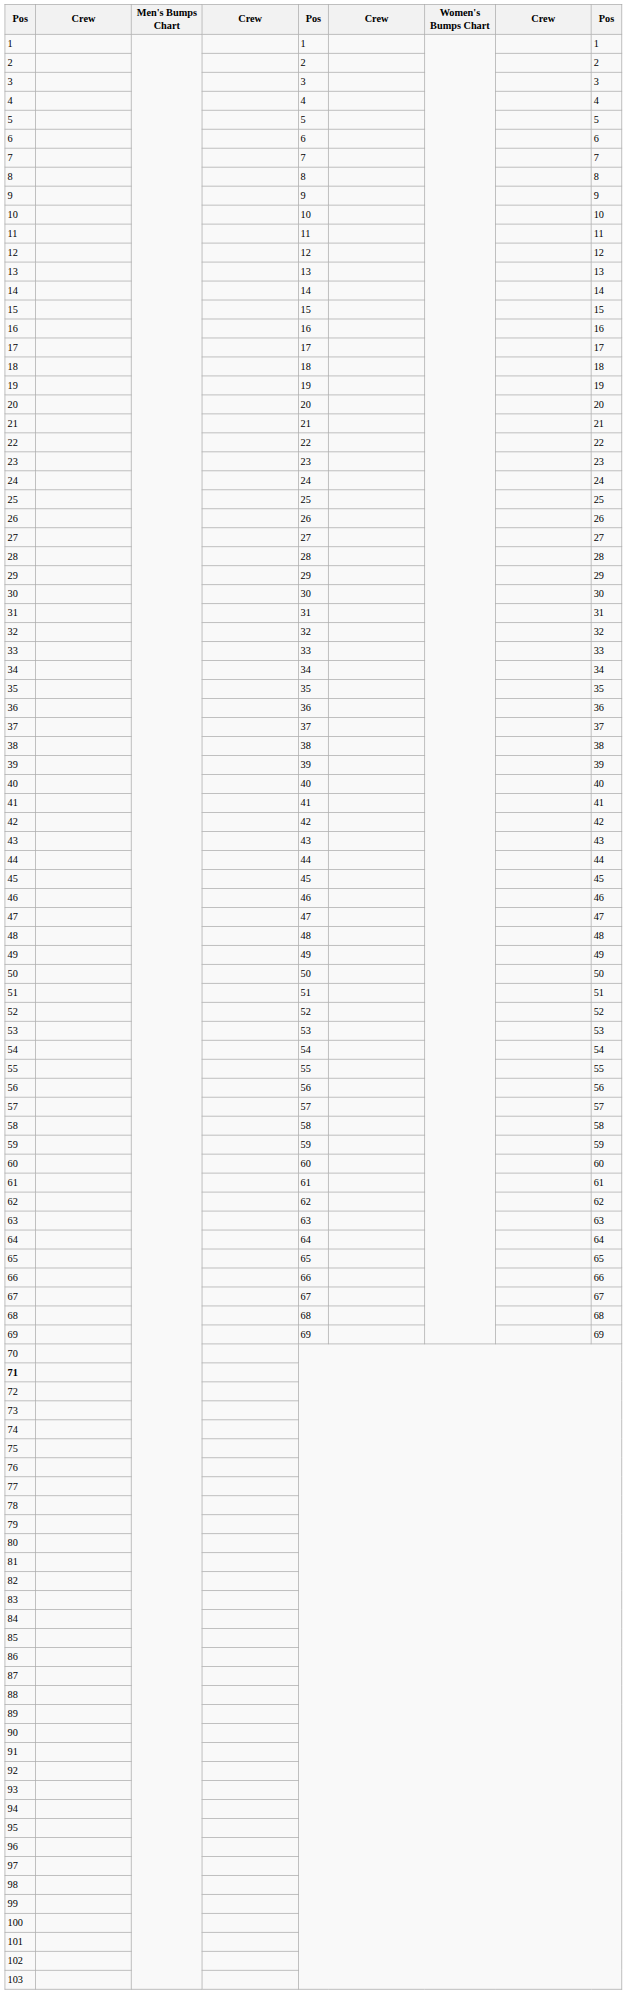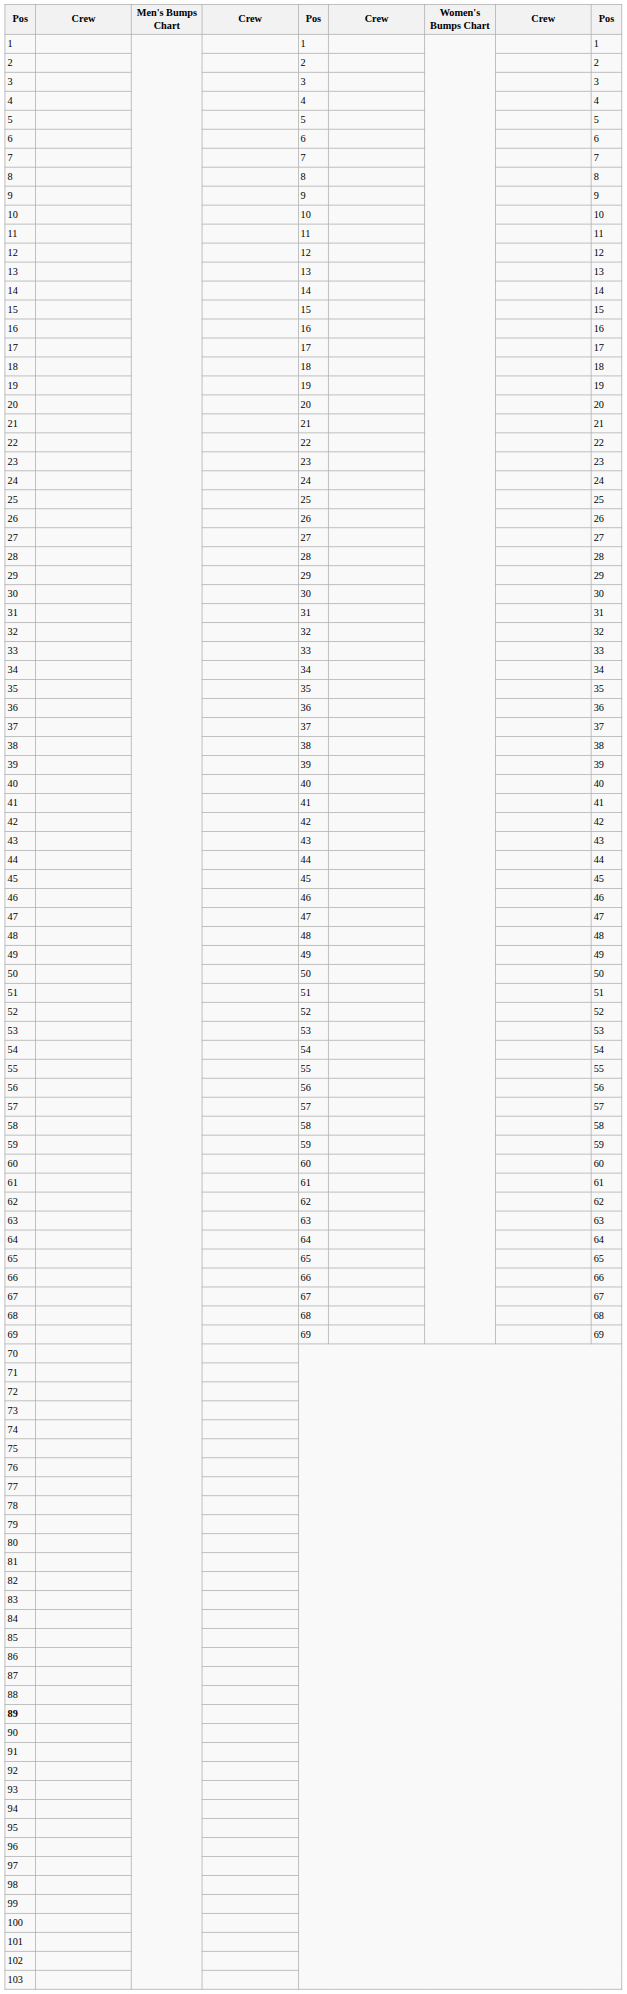(13, 1372) bold -> (13, 1372) normal
(13, 1713) normal -> (13, 1713) bold
